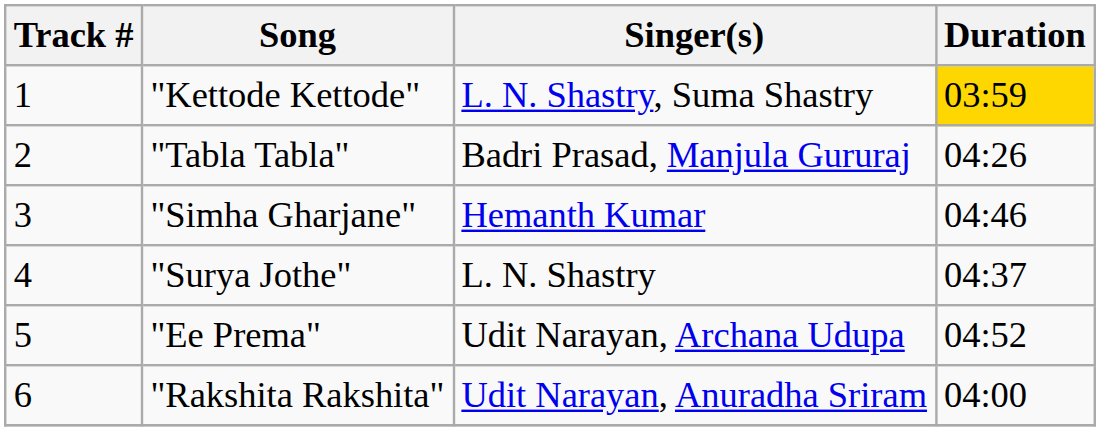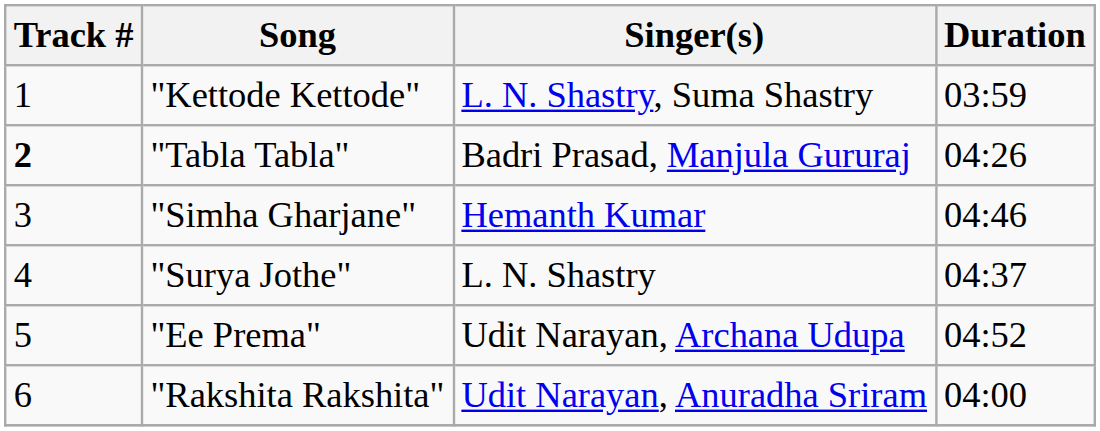(986, 94) gold background -> (986, 94) no background
(23, 155) normal -> (23, 155) bold
